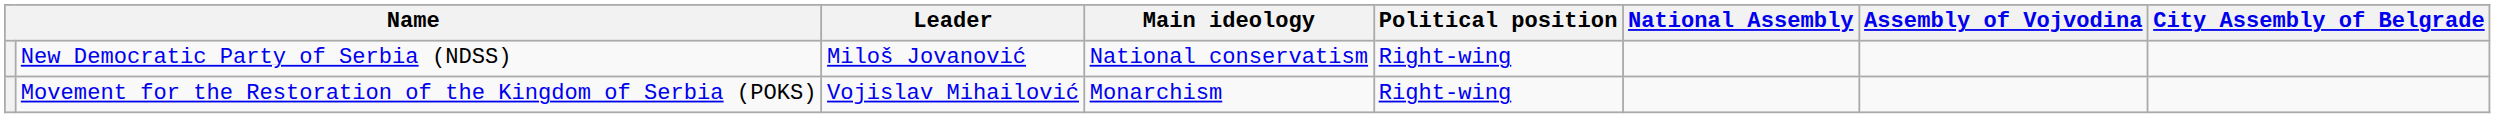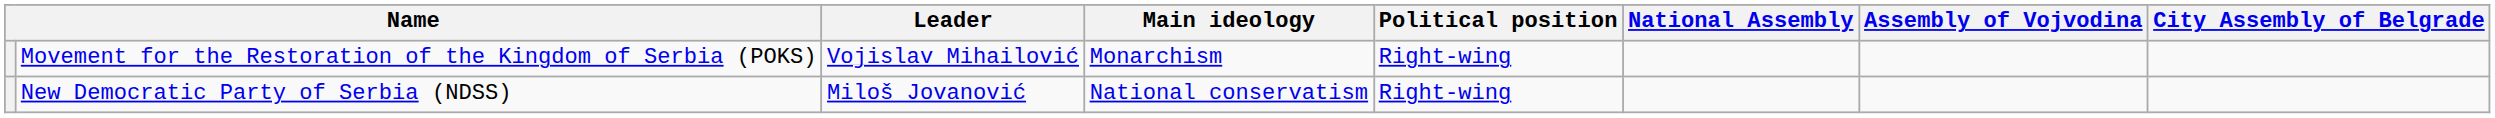rows swapped: (266, 59) <-> (419, 94)
